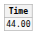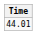(18, 24) 44.00 -> (18, 24) 44.01
